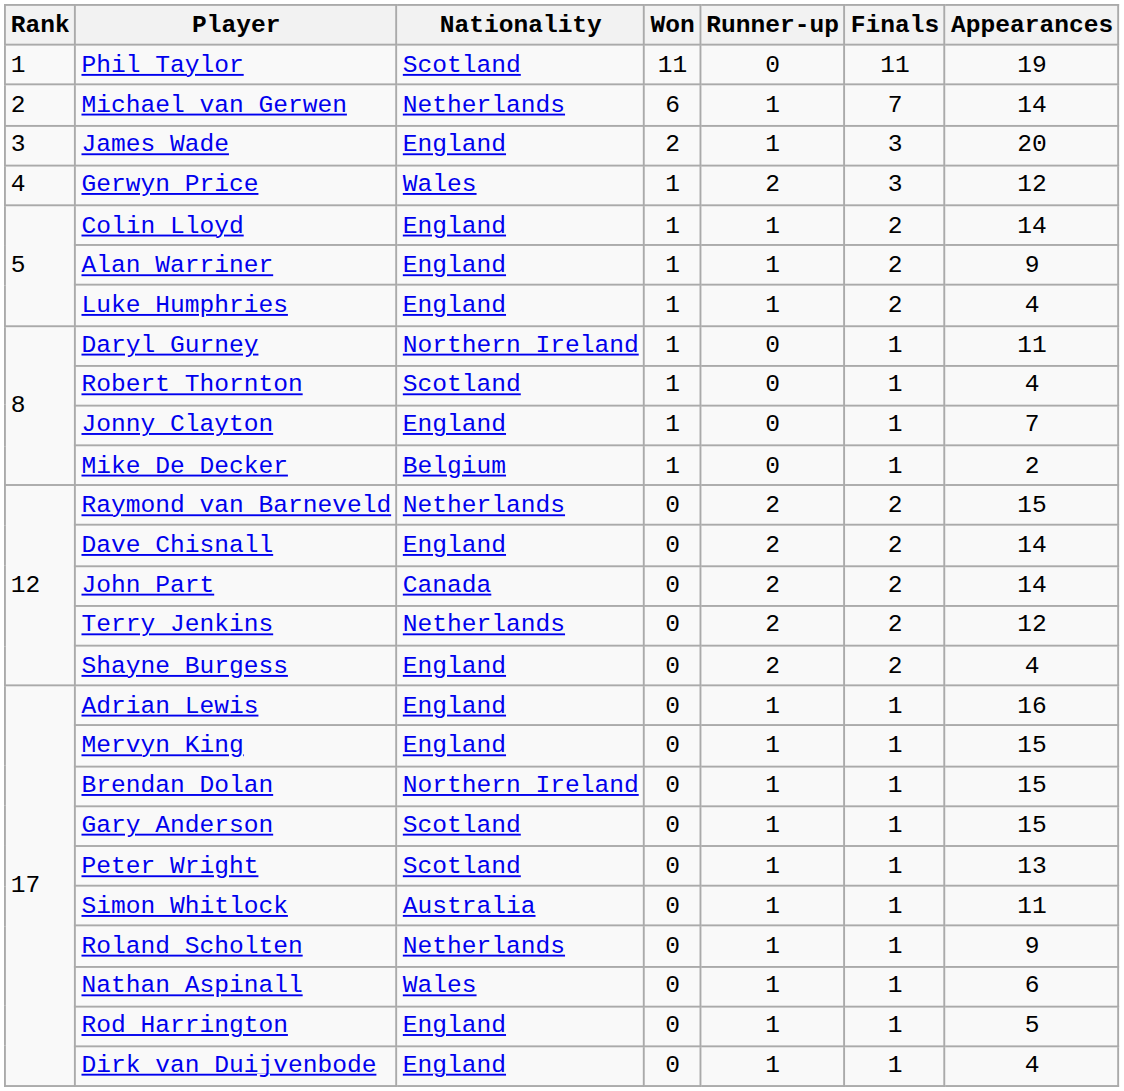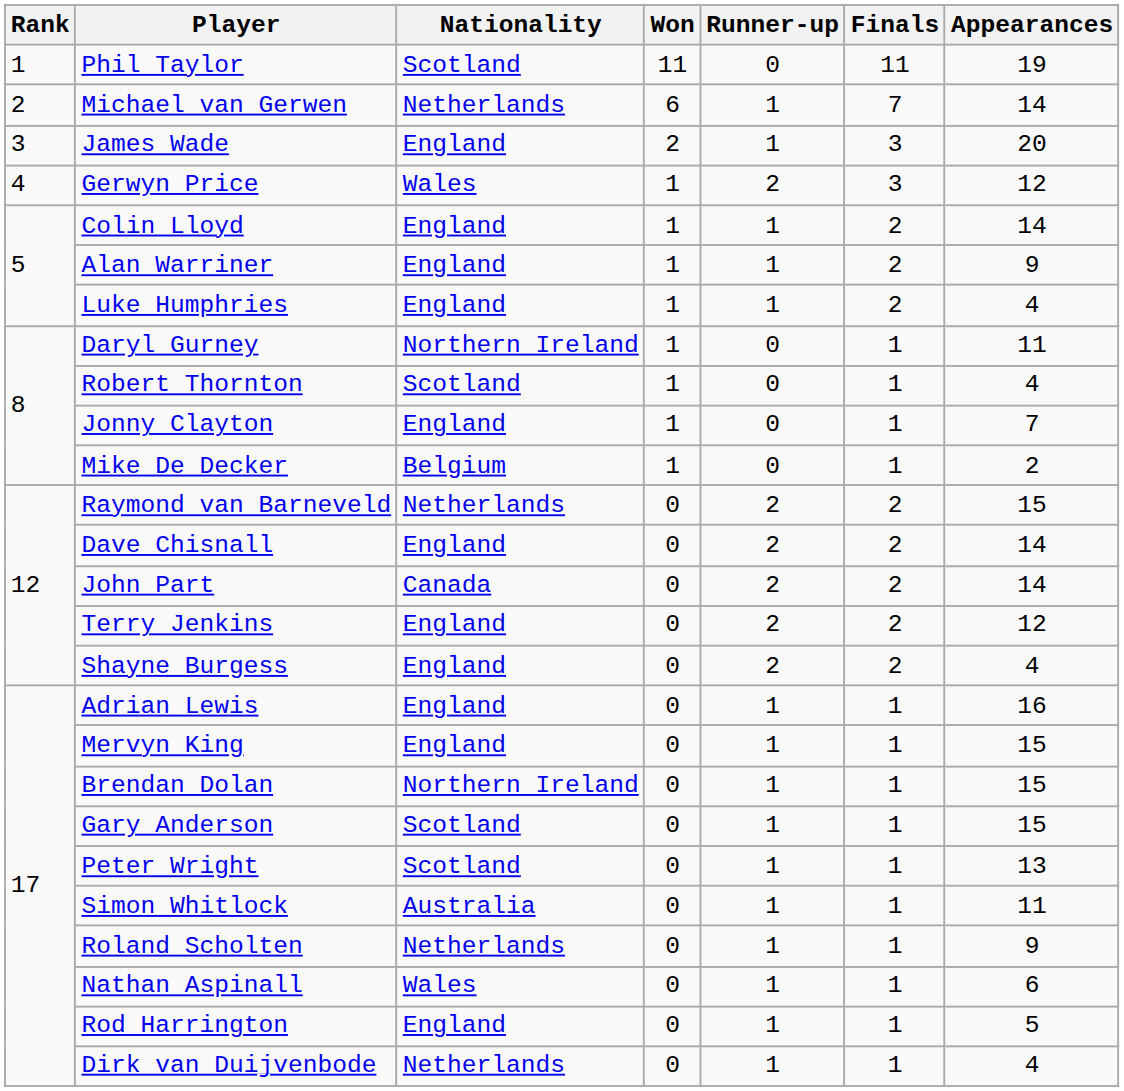(484, 626) Netherlands -> (454, 626) England
(454, 1066) England -> (484, 1066) Netherlands
